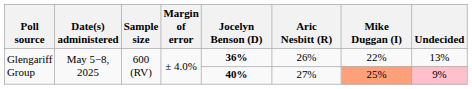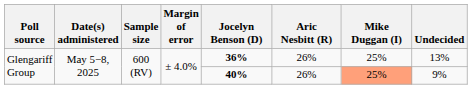(377, 57) 22% -> (377, 57) 25%
(306, 75) 27% -> (306, 75) 26%
(439, 75) pink background -> (439, 75) no background
